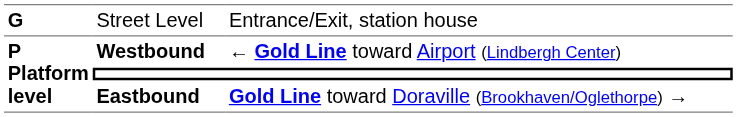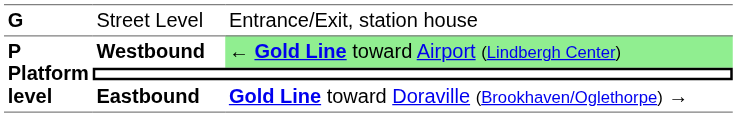(425, 51) no background -> (425, 51) lightgreen background
